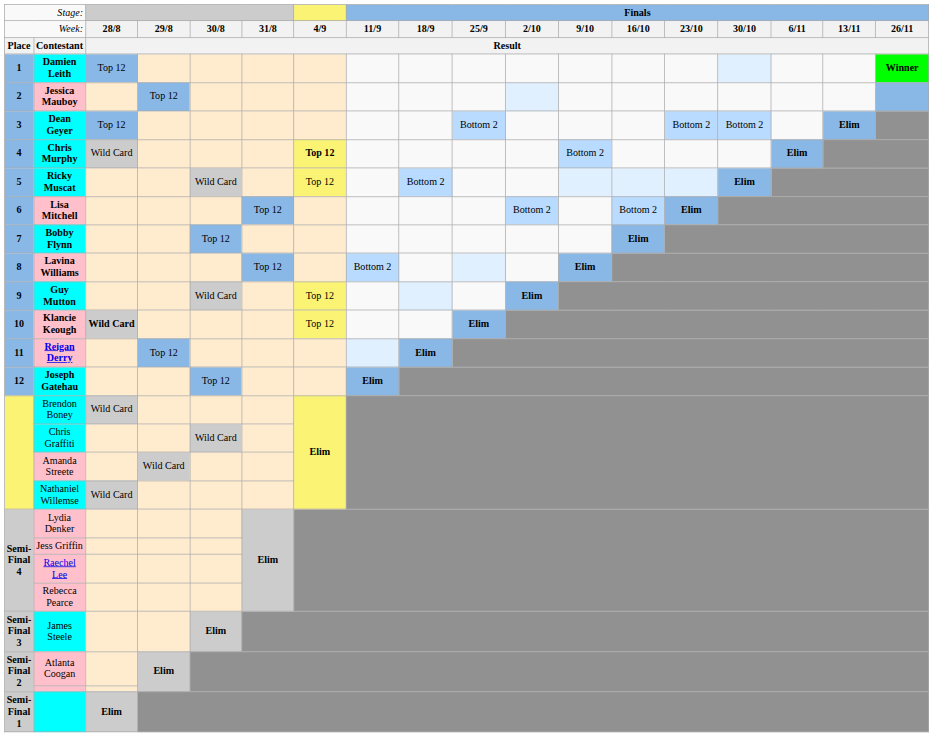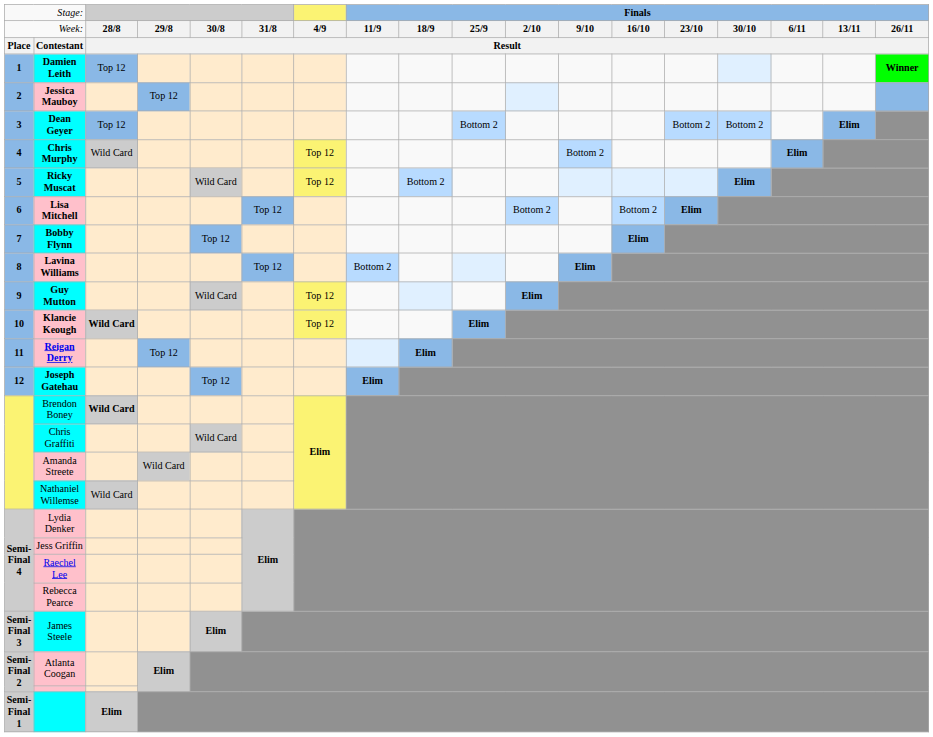(320, 153) bold -> (320, 153) normal
(112, 409) normal -> (112, 409) bold
